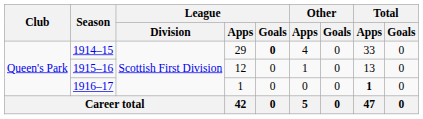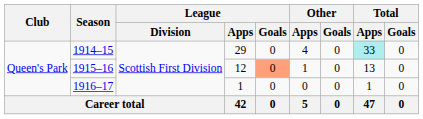(273, 50) bold -> (273, 50) normal
(369, 50) no background -> (369, 50) paleturquoise background
(273, 68) no background -> (273, 68) lightsalmon background
(369, 86) bold -> (369, 86) normal
